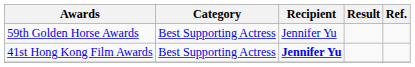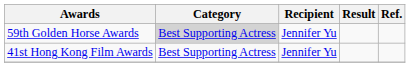(217, 33) no background -> (217, 33) lightgrey background
(311, 52) bold -> (309, 52) normal
